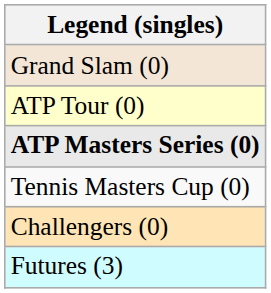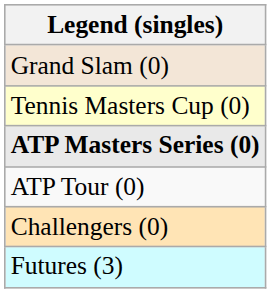(78, 105) ATP Tour (0) -> (130, 105) Tennis Masters Cup (0)
(130, 186) Tennis Masters Cup (0) -> (78, 186) ATP Tour (0)
